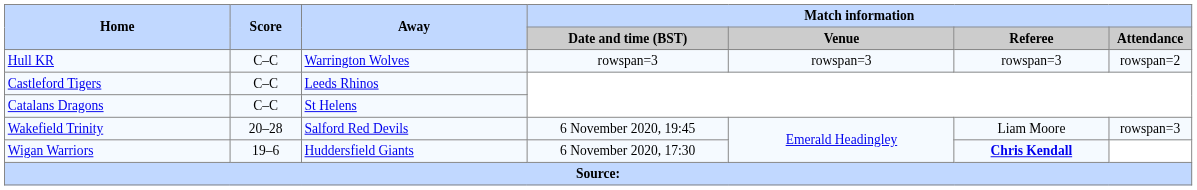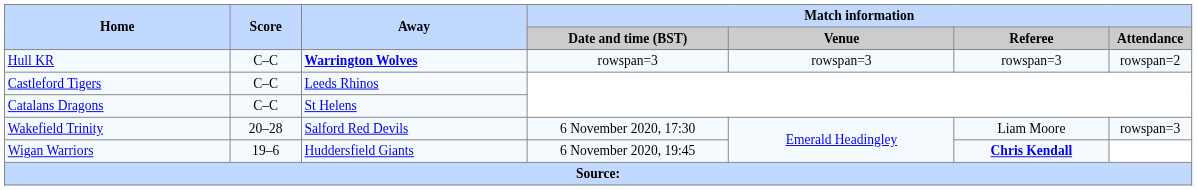(357, 60) normal -> (361, 60) bold
(628, 128) 6 November 2020, 19:45 -> (628, 128) 6 November 2020, 17:30
(628, 151) 6 November 2020, 17:30 -> (628, 151) 6 November 2020, 19:45
